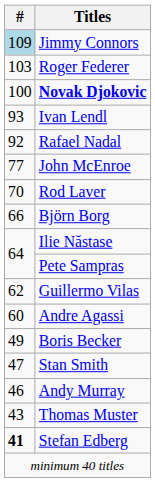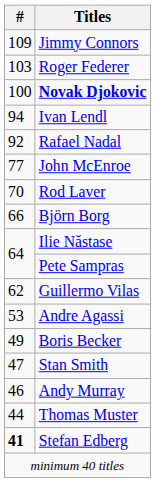(20, 42) lightblue background -> (20, 42) no background
(16, 117) 93 -> (16, 117) 94
(16, 316) 60 -> (16, 316) 53
(16, 415) 43 -> (16, 415) 44
